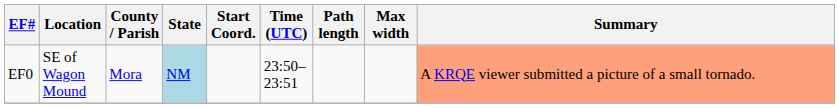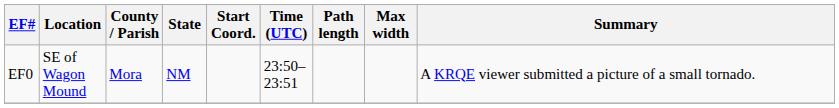(178, 74) lightblue background -> (178, 74) no background
(588, 74) lightsalmon background -> (588, 74) no background
